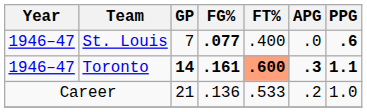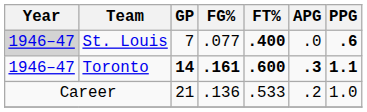(42, 43) no background -> (42, 43) lightgrey background
(221, 43) bold -> (221, 43) normal
(266, 43) normal -> (266, 43) bold
(266, 69) lightsalmon background -> (266, 69) no background
